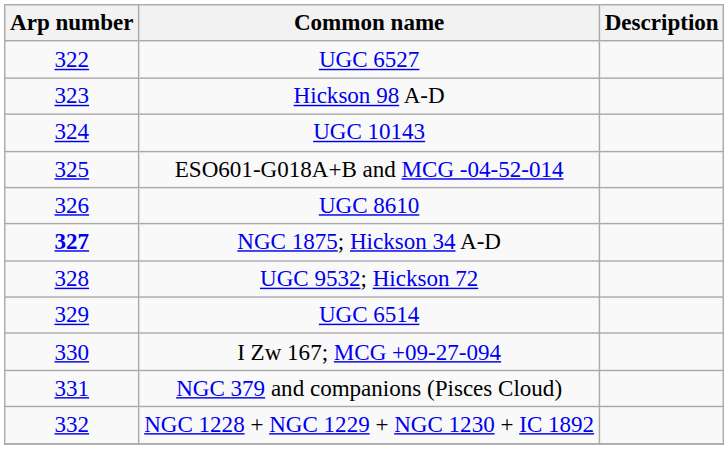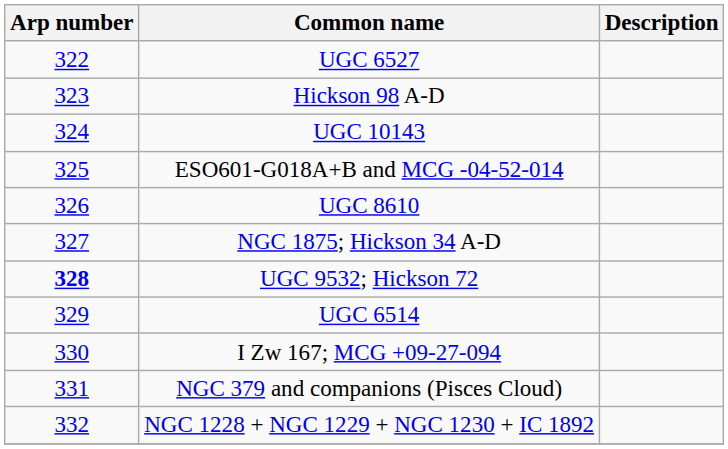(72, 242) bold -> (72, 242) normal
(72, 278) normal -> (72, 278) bold
